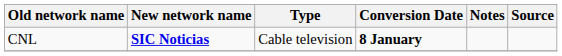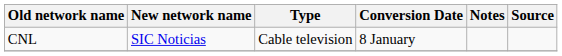(170, 39) bold -> (168, 39) normal
(390, 39) bold -> (387, 39) normal
